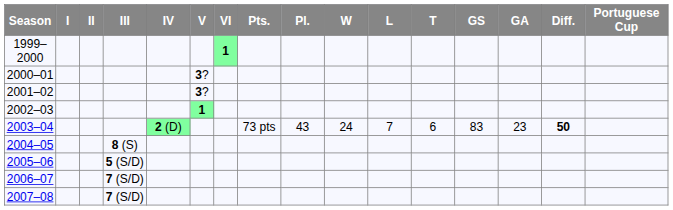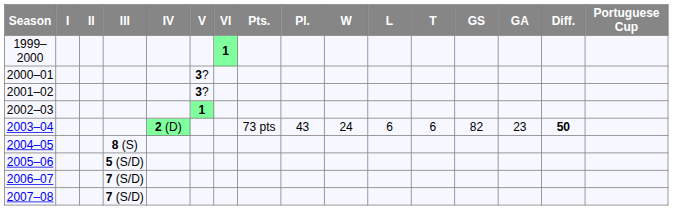(390, 127) 7 -> (390, 127) 6
(476, 127) 83 -> (476, 127) 82
